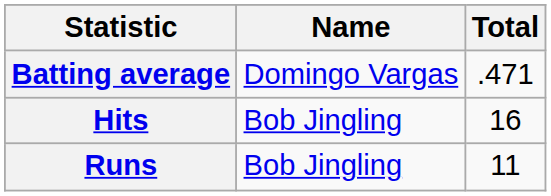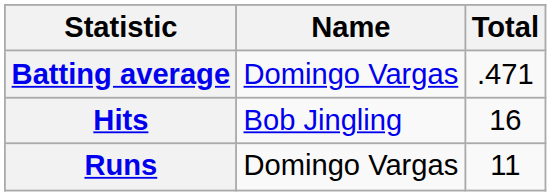(323, 166) Bob Jingling -> (351, 166) Domingo Vargas
